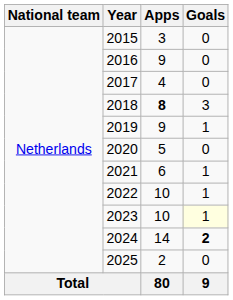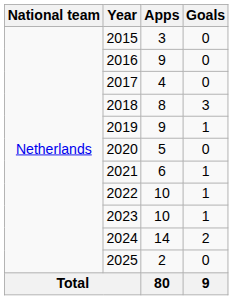(162, 104) bold -> (162, 104) normal
(206, 216) lightyellow background -> (206, 216) no background
(206, 238) bold -> (206, 238) normal
